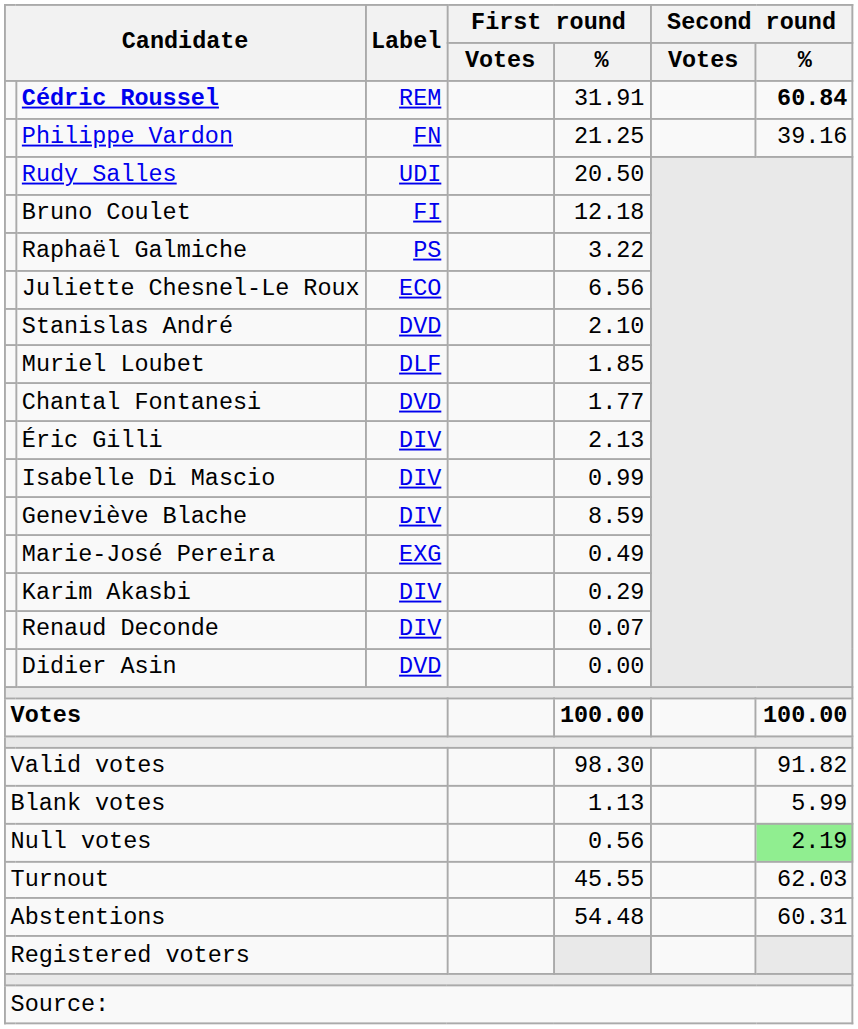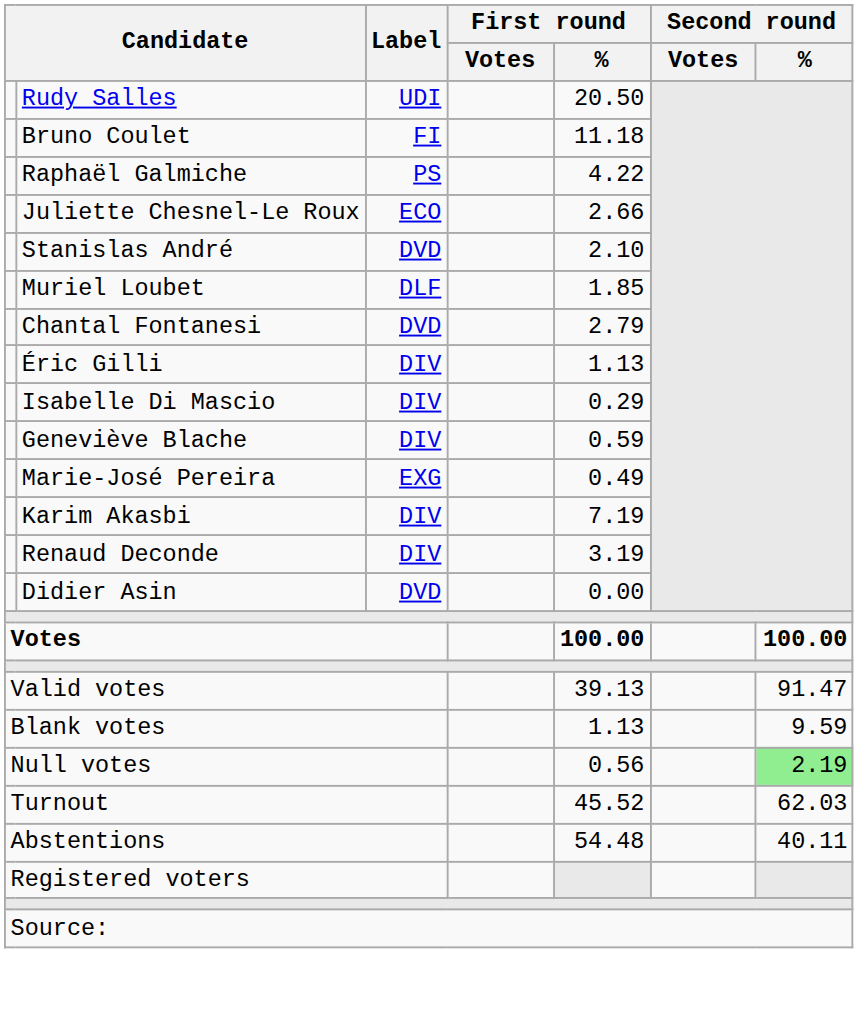- row: (120, 100)
- row: (127, 138)
(609, 214) 12.18 -> (609, 138) 11.18
(616, 252) 3.22 -> (616, 176) 4.22
(616, 289) 6.56 -> (616, 214) 2.66
(616, 403) 1.77 -> (616, 327) 2.79
(616, 441) 2.13 -> (616, 365) 1.13
(616, 479) 0.99 -> (616, 403) 0.29
(616, 517) 8.59 -> (616, 441) 0.59
(616, 592) 0.29 -> (616, 517) 7.19
(616, 630) 0.07 -> (616, 555) 3.19
(609, 767) 98.30 -> (609, 691) 39.13
(812, 767) 91.82 -> (812, 691) 91.47
(819, 804) 5.99 -> (819, 729) 9.59
(609, 880) 45.55 -> (609, 804) 45.52
(812, 918) 60.31 -> (812, 842) 40.11
